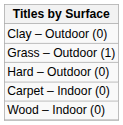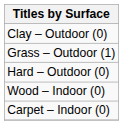(59, 91) Carpet – Indoor (0) -> (56, 91) Wood – Indoor (0)
(56, 110) Wood – Indoor (0) -> (59, 110) Carpet – Indoor (0)
